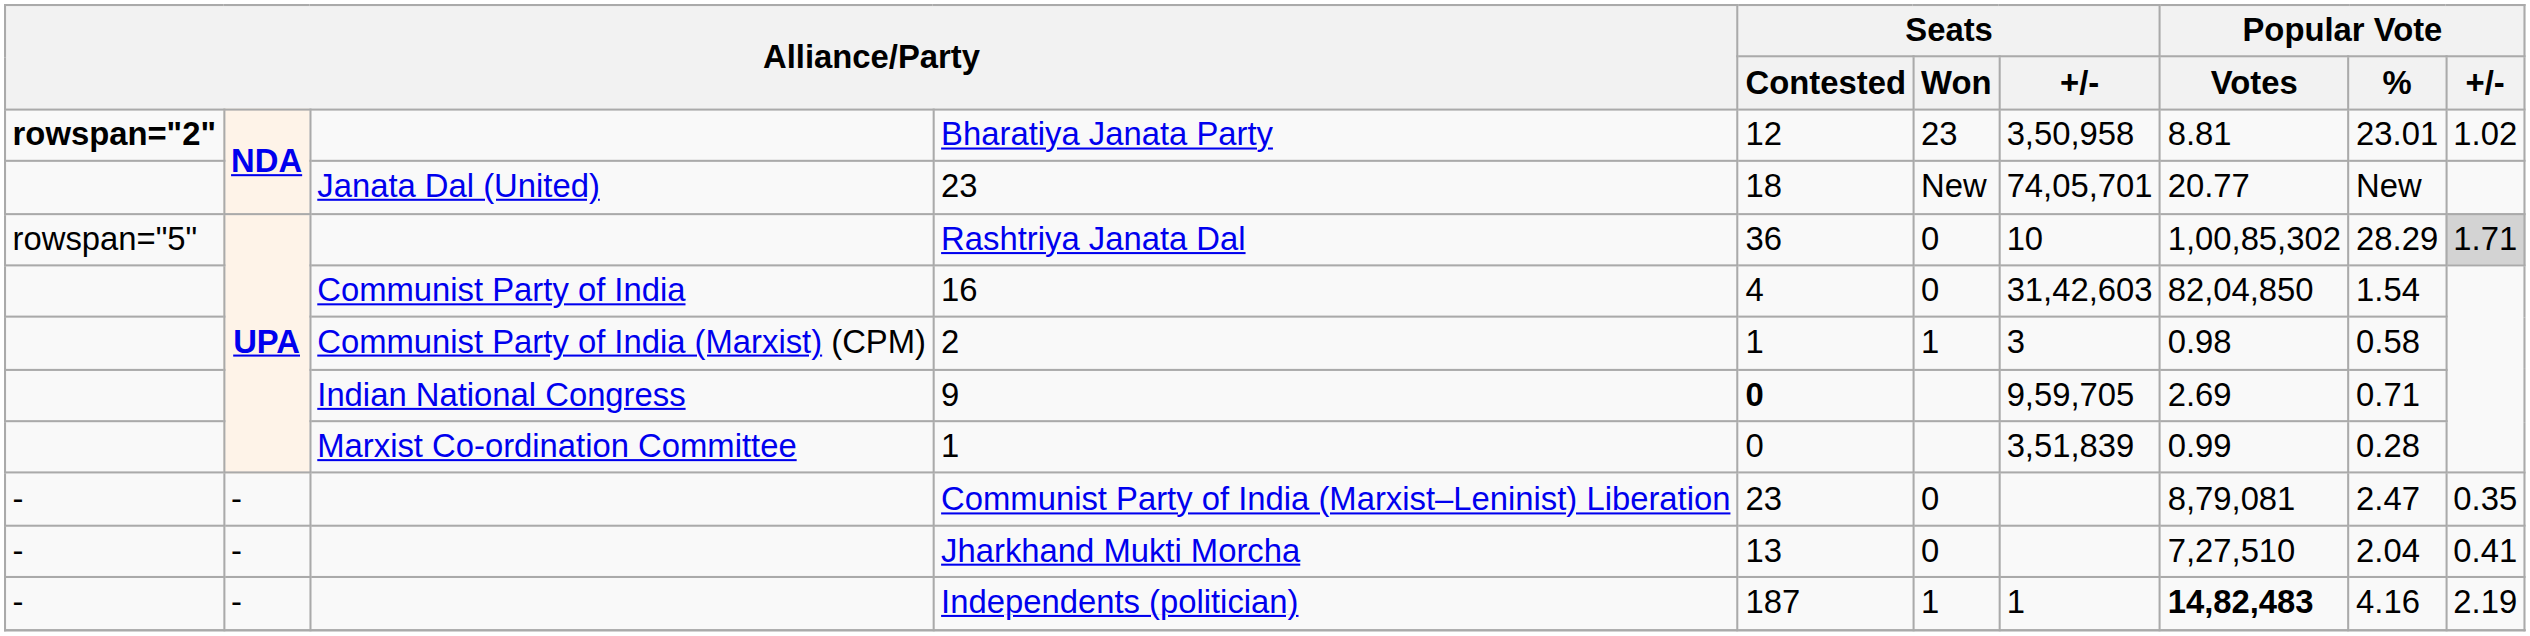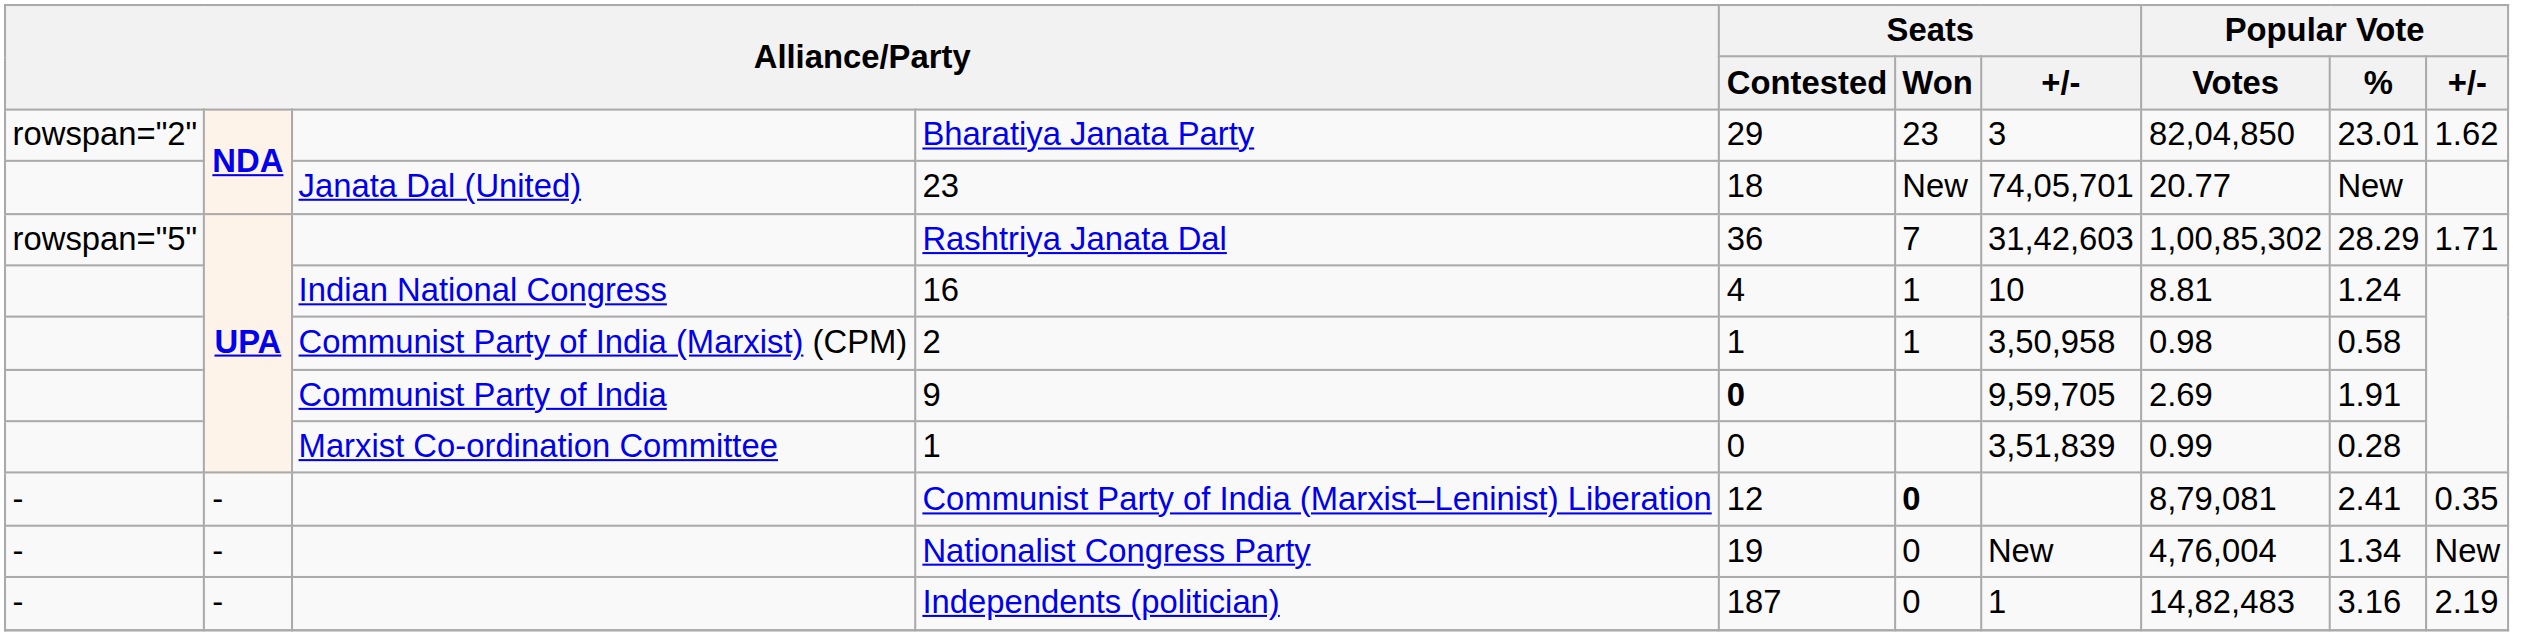(114, 134) bold -> (105, 134) normal
(1764, 134) 12 -> (1745, 134) 29
(2070, 134) 3,50,958 -> (1997, 134) 3
(2200, 134) 8.81 -> (2222, 134) 82,04,850
(2485, 134) 1.02 -> (2467, 134) 1.62
(1930, 238) 0 -> (1911, 238) 7
(2025, 238) 10 -> (2061, 238) 31,42,603
(2485, 238) lightgrey background -> (2467, 238) no background
(501, 290) Communist Party of India -> (483, 290) Indian National Congress
(1930, 290) 0 -> (1911, 290) 1
(2080, 290) 31,42,603 -> (2006, 290) 10
(2241, 290) 82,04,850 -> (2181, 290) 8.81
(2388, 290) 1.54 -> (2369, 290) 1.24
(2016, 342) 3 -> (2052, 342) 3,50,958
(501, 394) Indian National Congress -> (483, 394) Communist Party of India
(2388, 394) 0.71 -> (2369, 394) 1.91
(1764, 498) 23 -> (1745, 498) 12
(1930, 498) normal -> (1911, 498) bold
(2388, 498) 2.47 -> (2369, 498) 2.41
- row: (1121, 550)
+ row: (1117, 550)
(1930, 602) 1 -> (1911, 602) 0
(2241, 602) bold -> (2222, 602) normal
(2388, 602) 4.16 -> (2369, 602) 3.16
